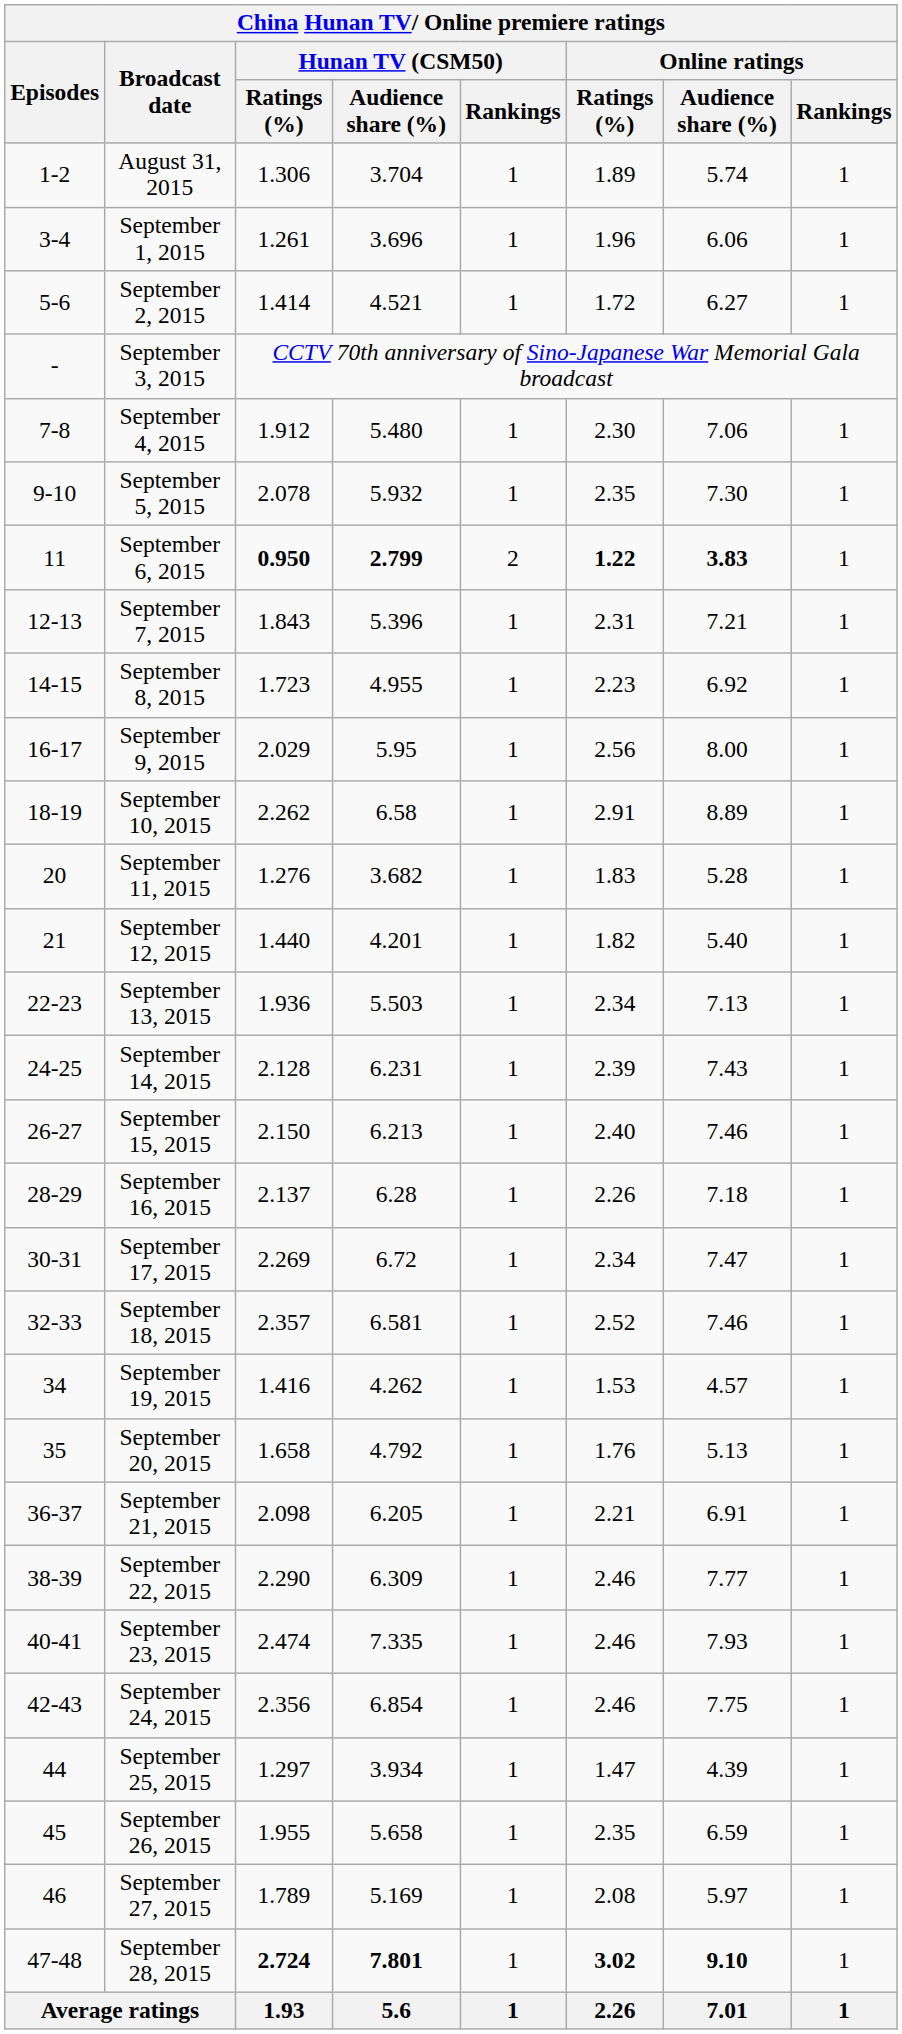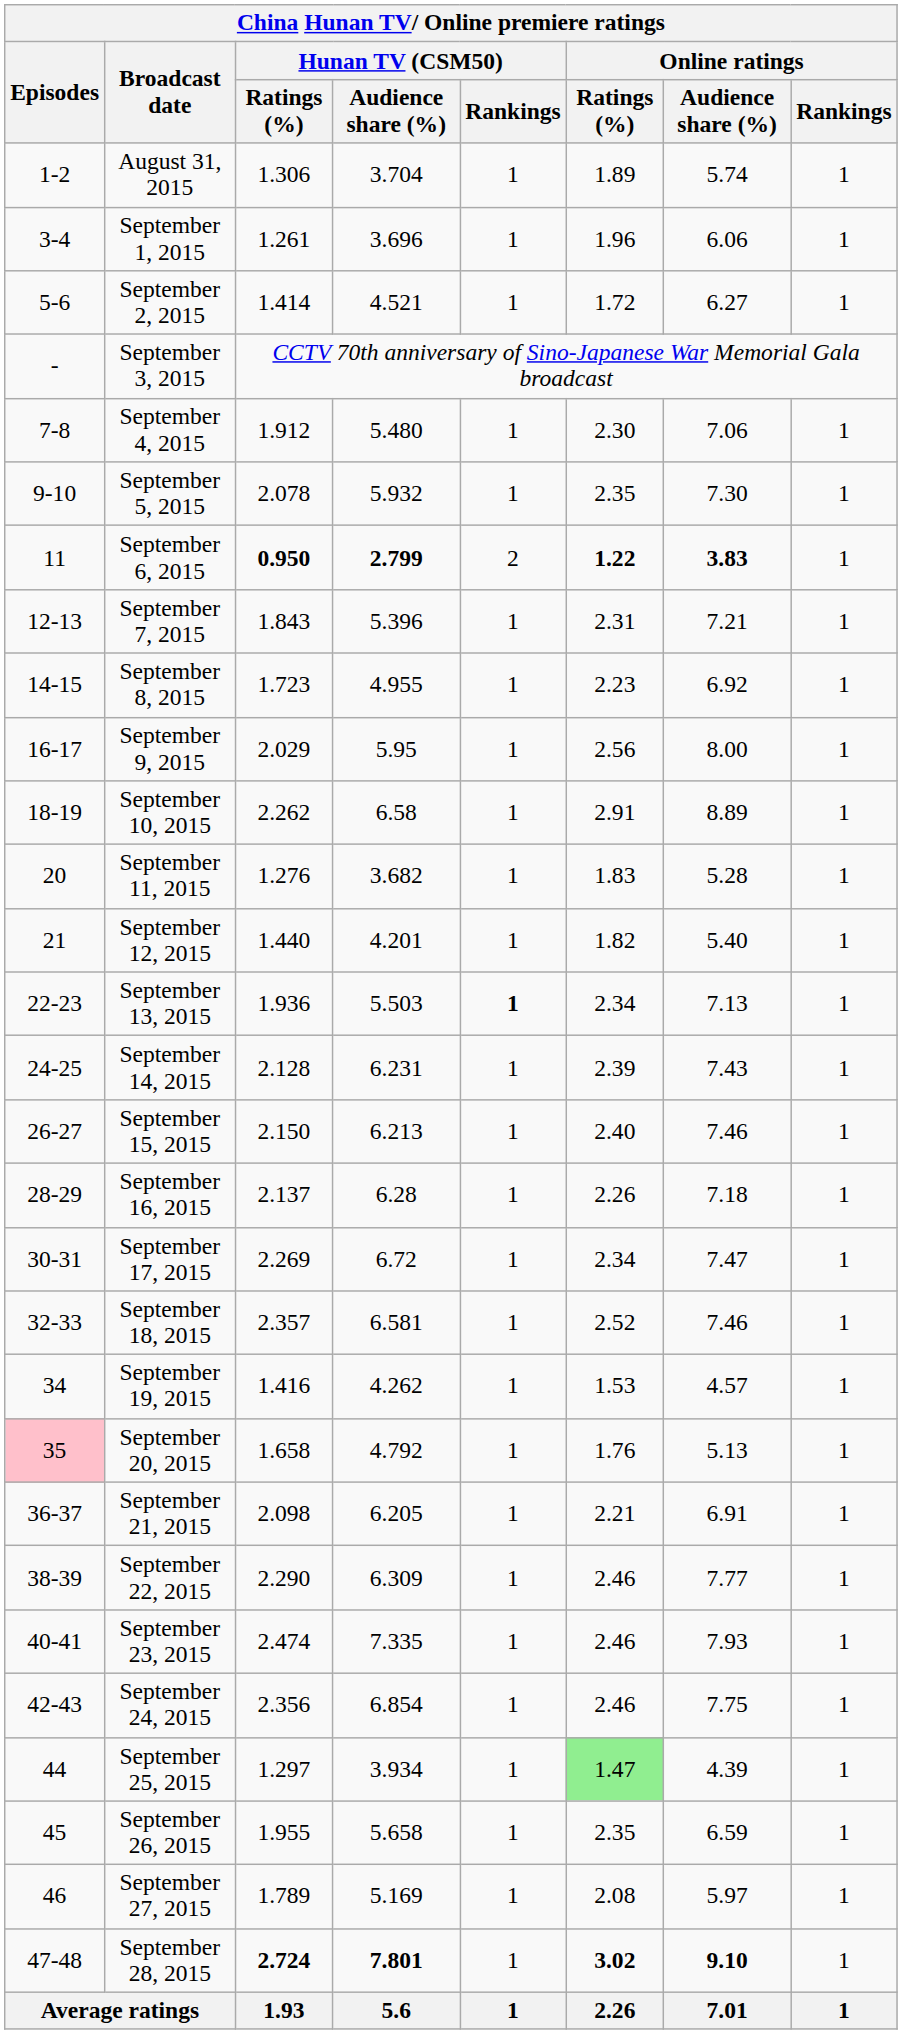(513, 1003) normal -> (513, 1003) bold
(55, 1449) no background -> (55, 1449) pink background
(615, 1768) no background -> (615, 1768) lightgreen background
